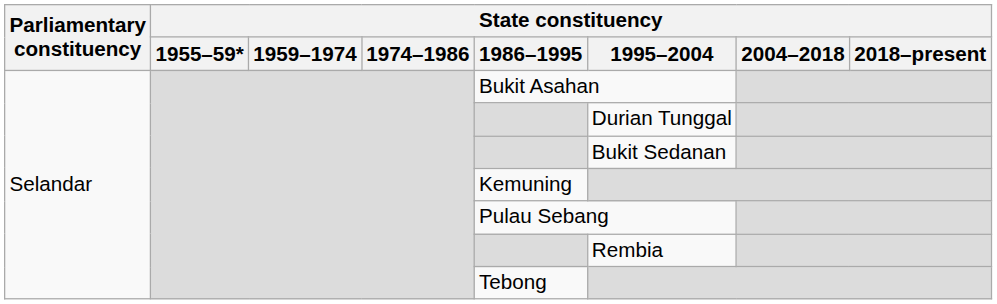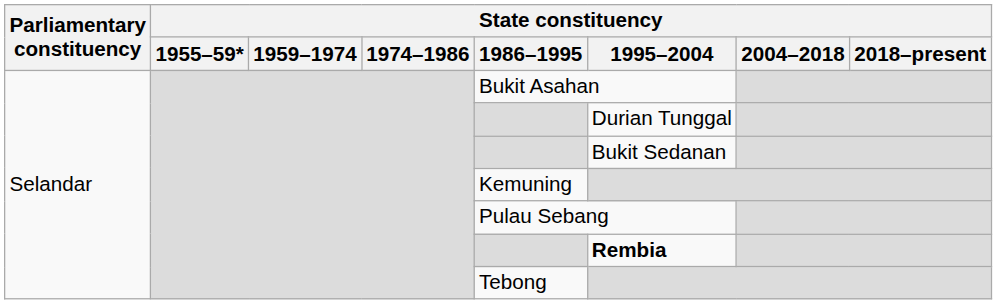(627, 250) normal -> (629, 250) bold
